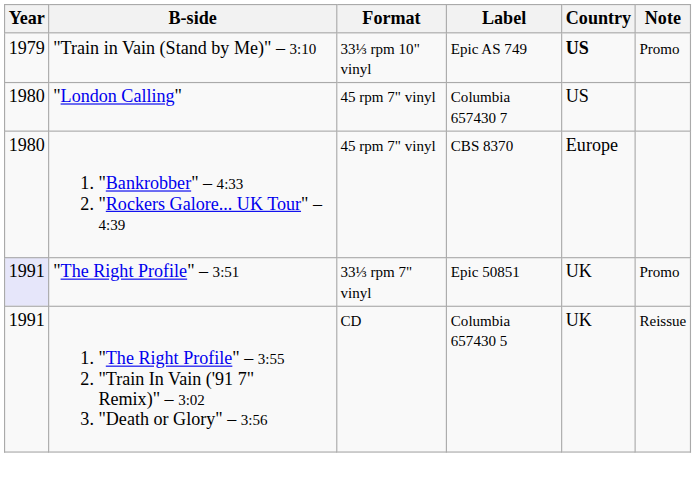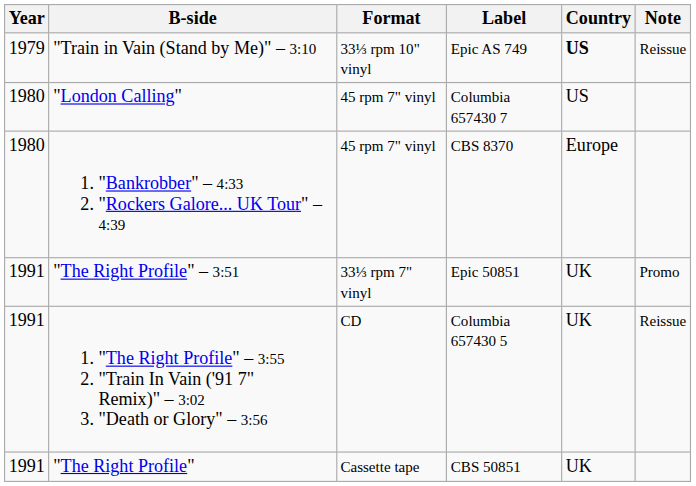(660, 48) Promo -> (663, 48) Reissue
(27, 271) lavender background -> (27, 271) no background
+ row: (124, 466)
